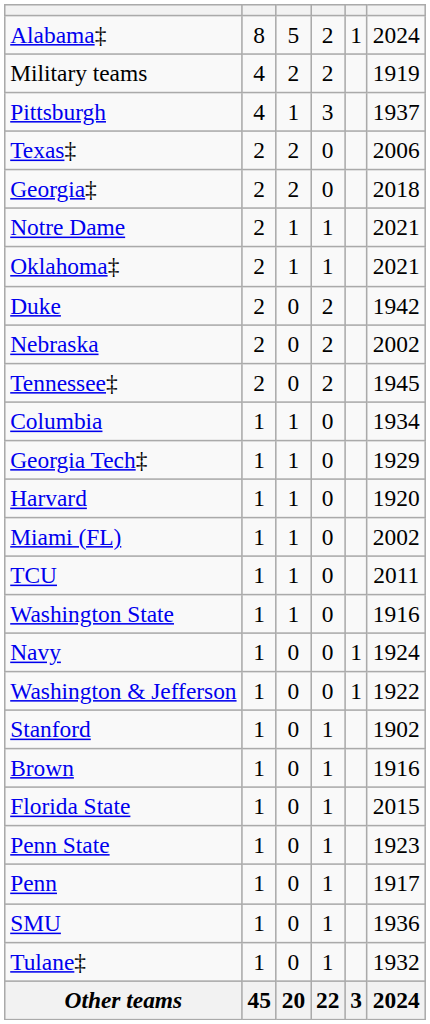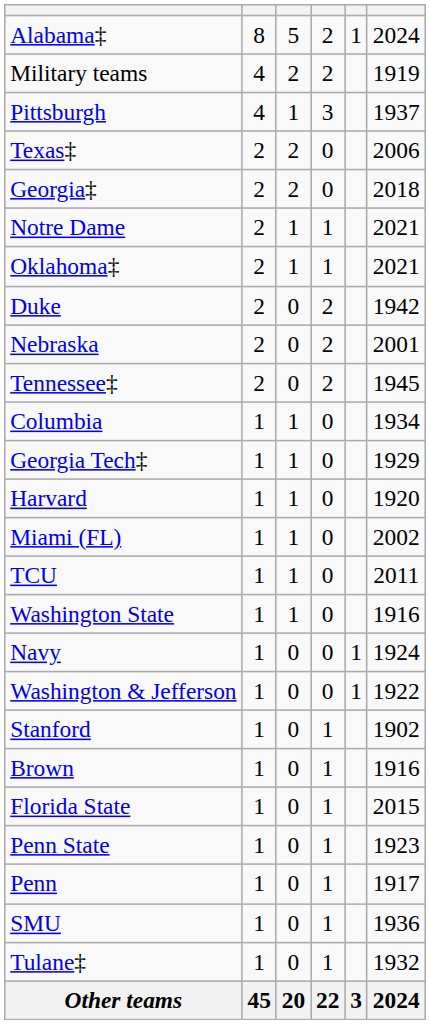(396, 343) 2002 -> (396, 343) 2001
